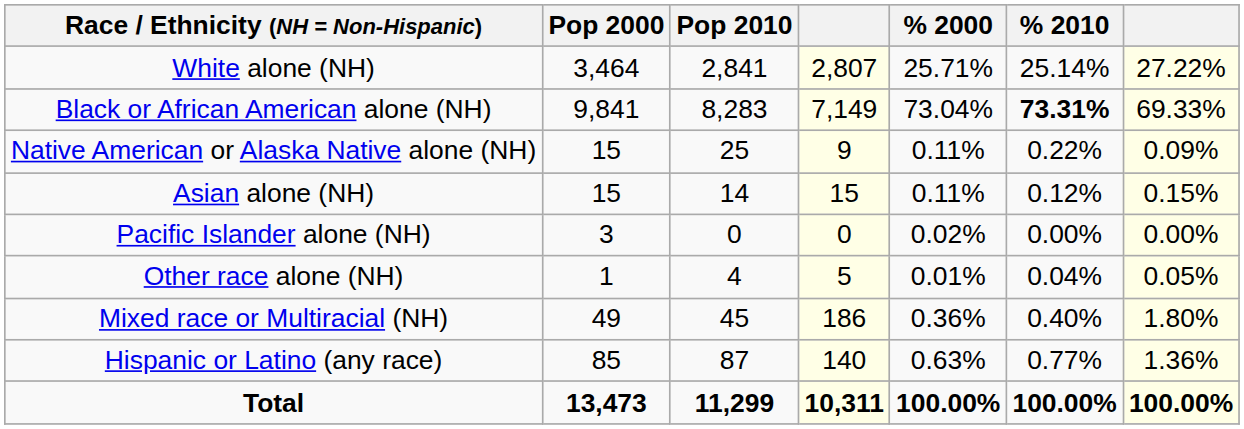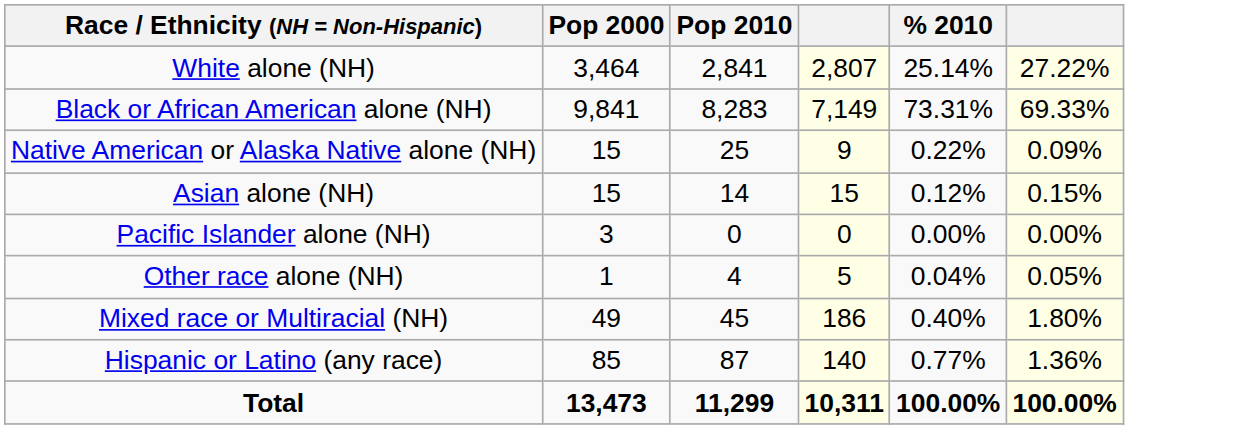- column: (948, 25)
(1065, 109) bold -> (948, 109) normal
